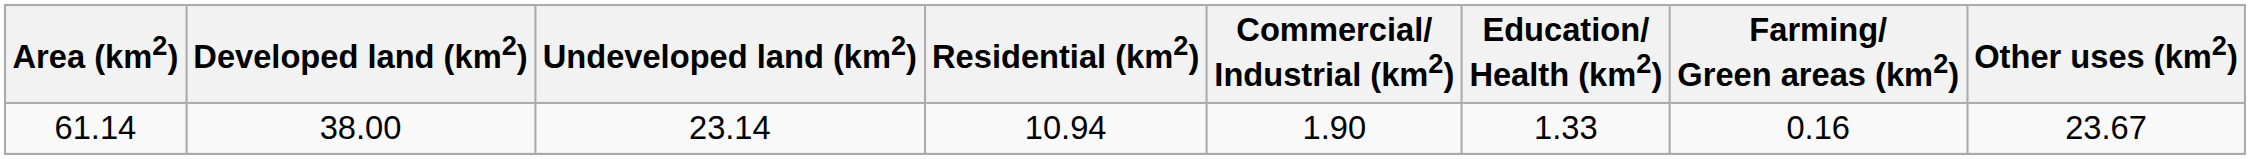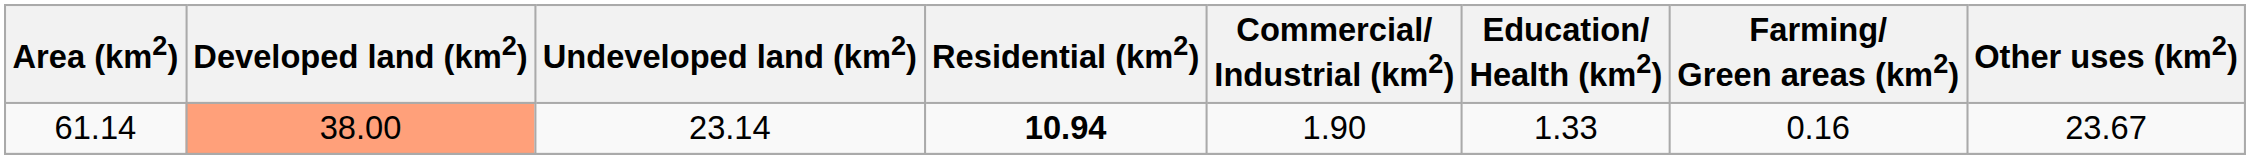(360, 127) no background -> (360, 127) lightsalmon background
(1066, 127) normal -> (1066, 127) bold
